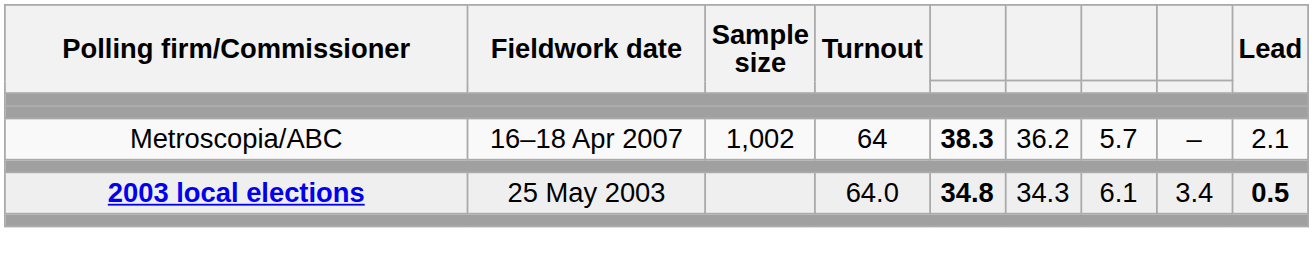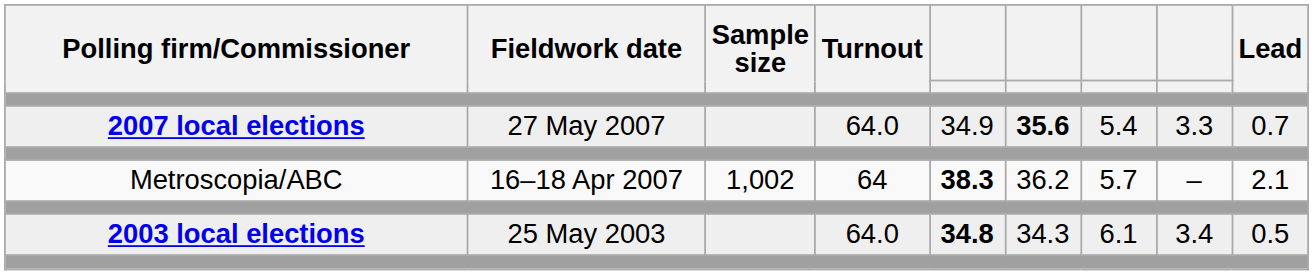+ row: (236, 126)
(1270, 193) bold -> (1270, 234) normal
